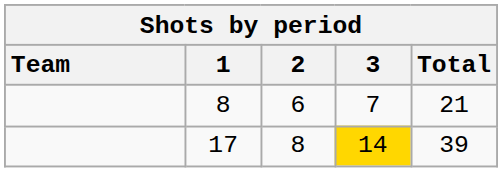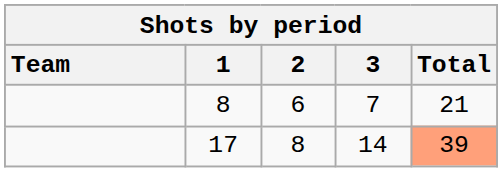(373, 146) gold background -> (373, 146) no background
(454, 146) no background -> (454, 146) lightsalmon background
